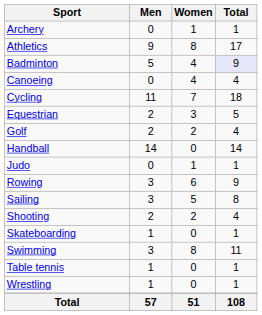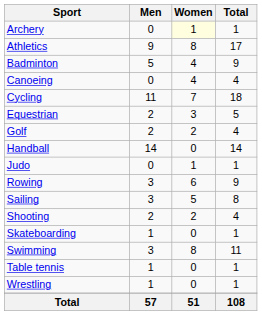(193, 30) no background -> (193, 30) lightyellow background
(236, 64) lavender background -> (236, 64) no background
